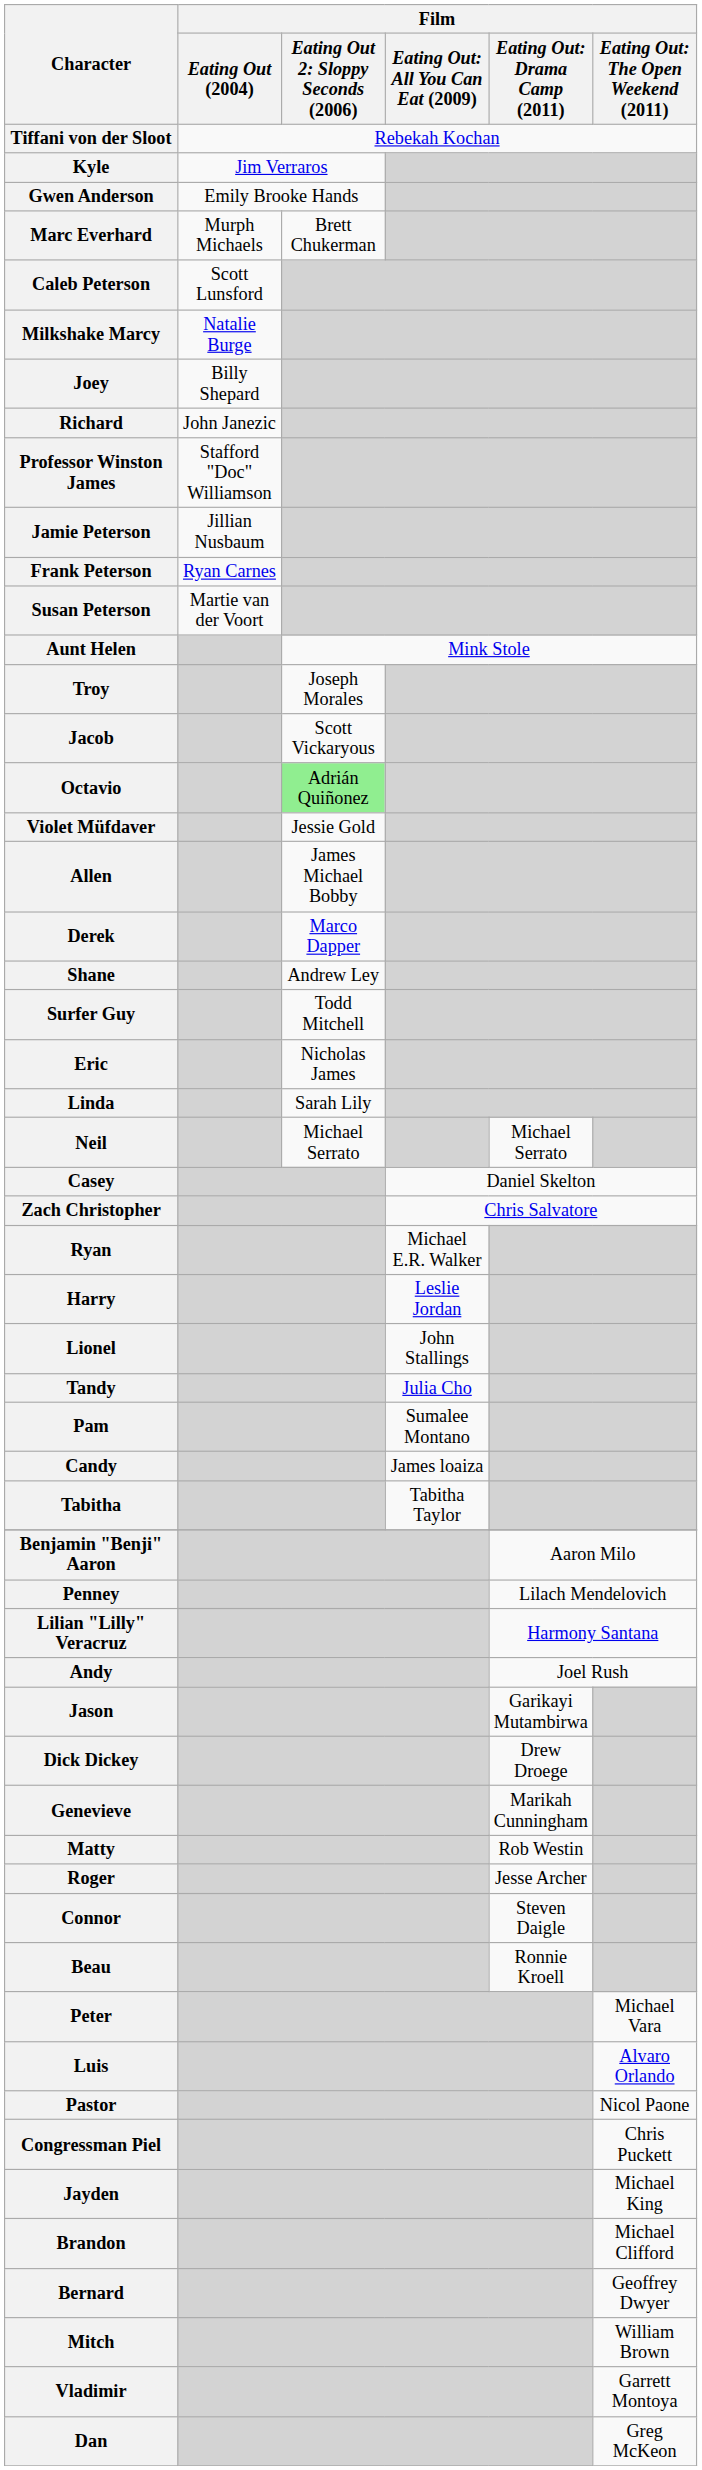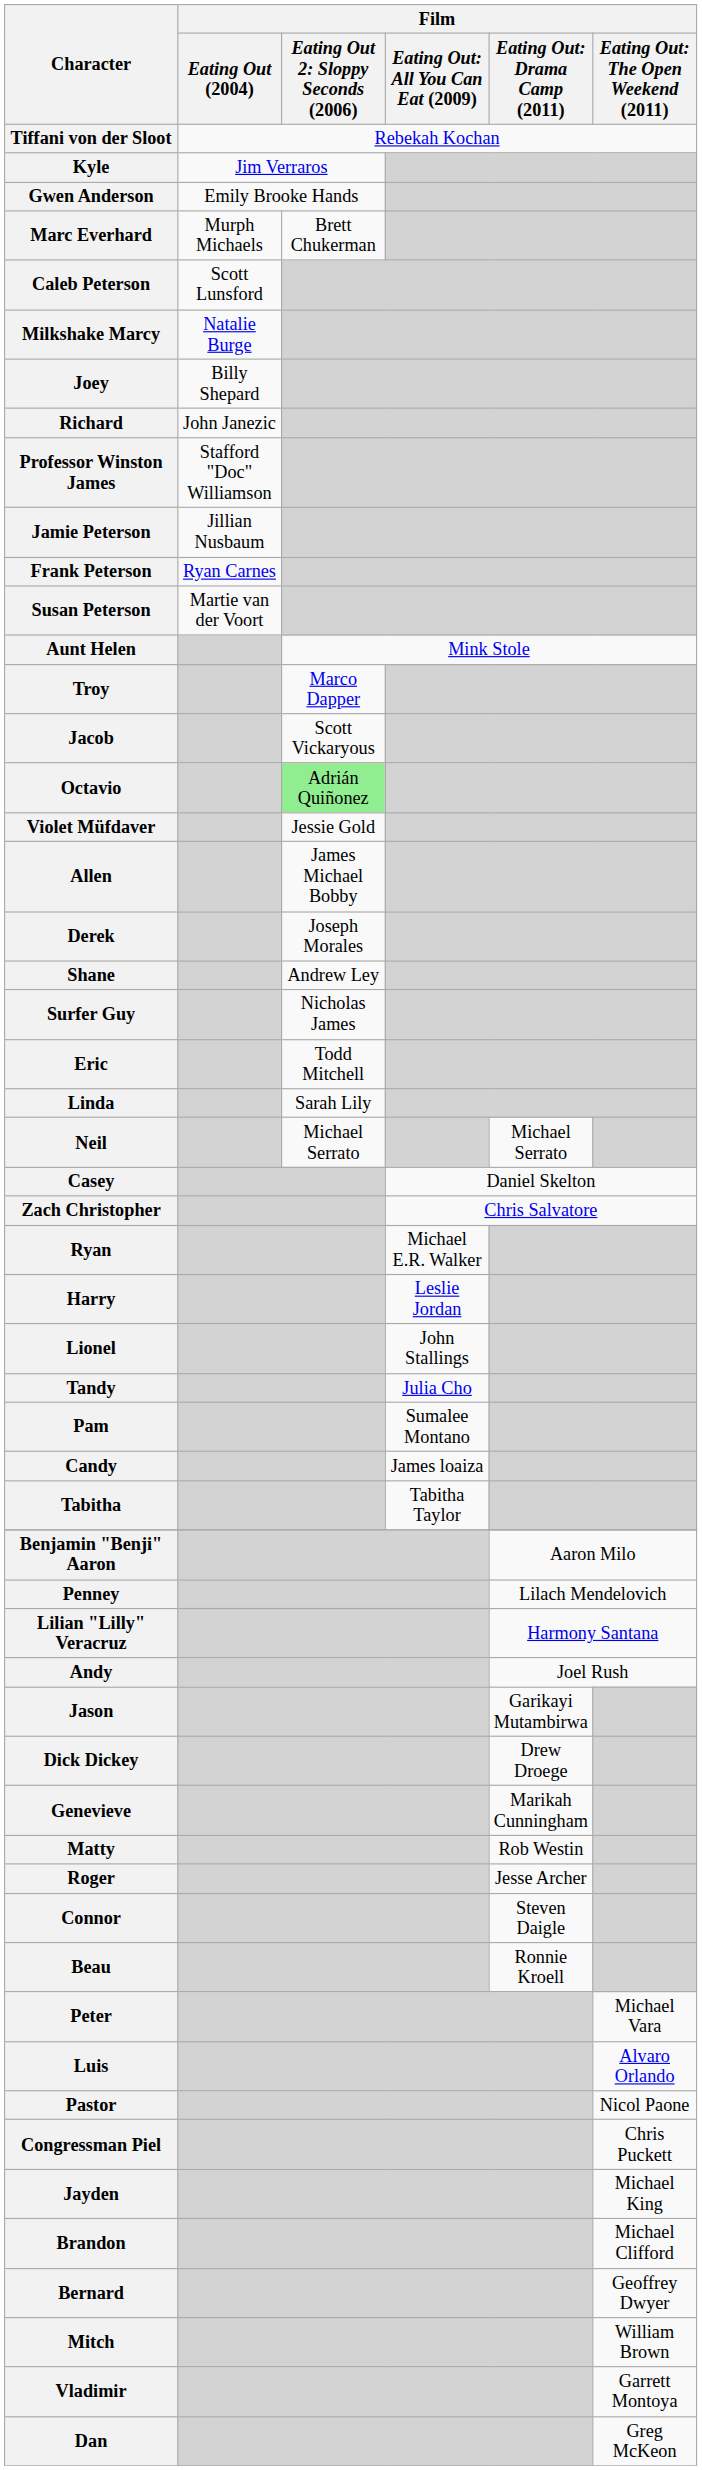(333, 688) Joseph Morales -> (333, 688) Marco Dapper
(333, 936) Marco Dapper -> (333, 936) Joseph Morales
(333, 1014) Todd Mitchell -> (333, 1014) Nicholas James
(333, 1063) Nicholas James -> (333, 1063) Todd Mitchell
